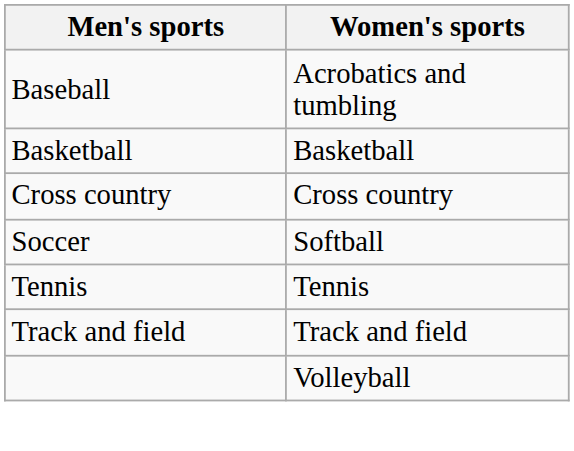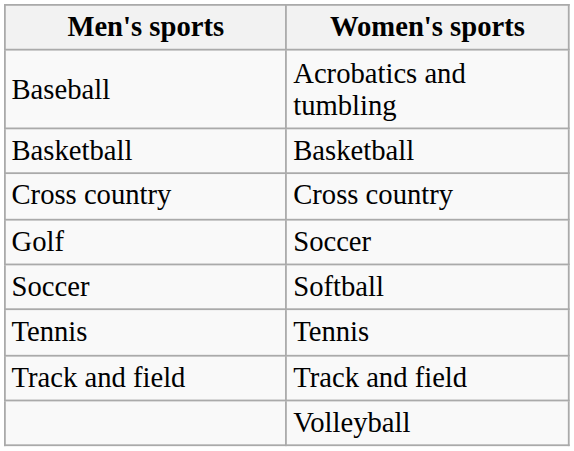+ row: (38, 241)
